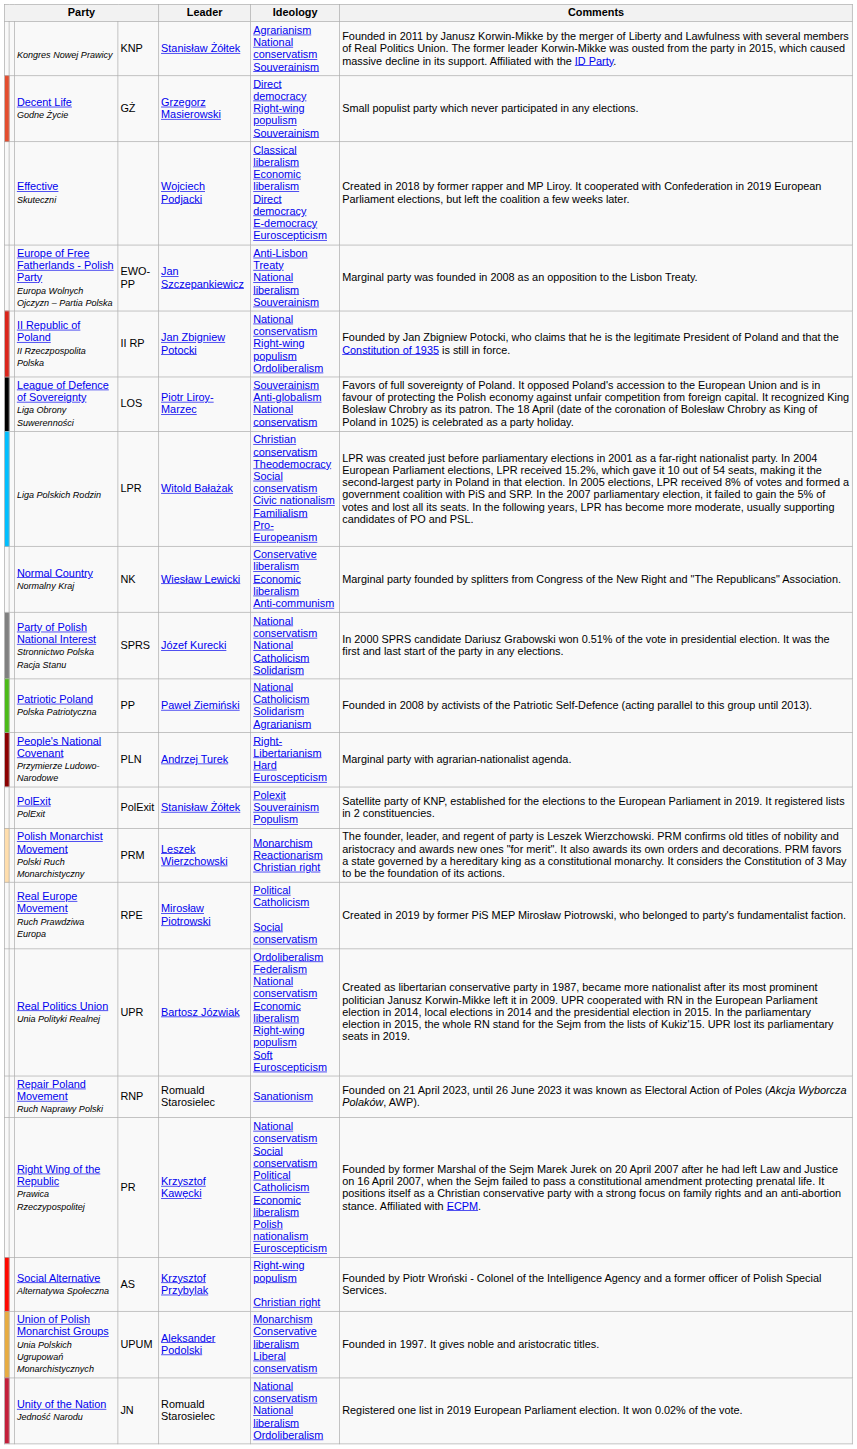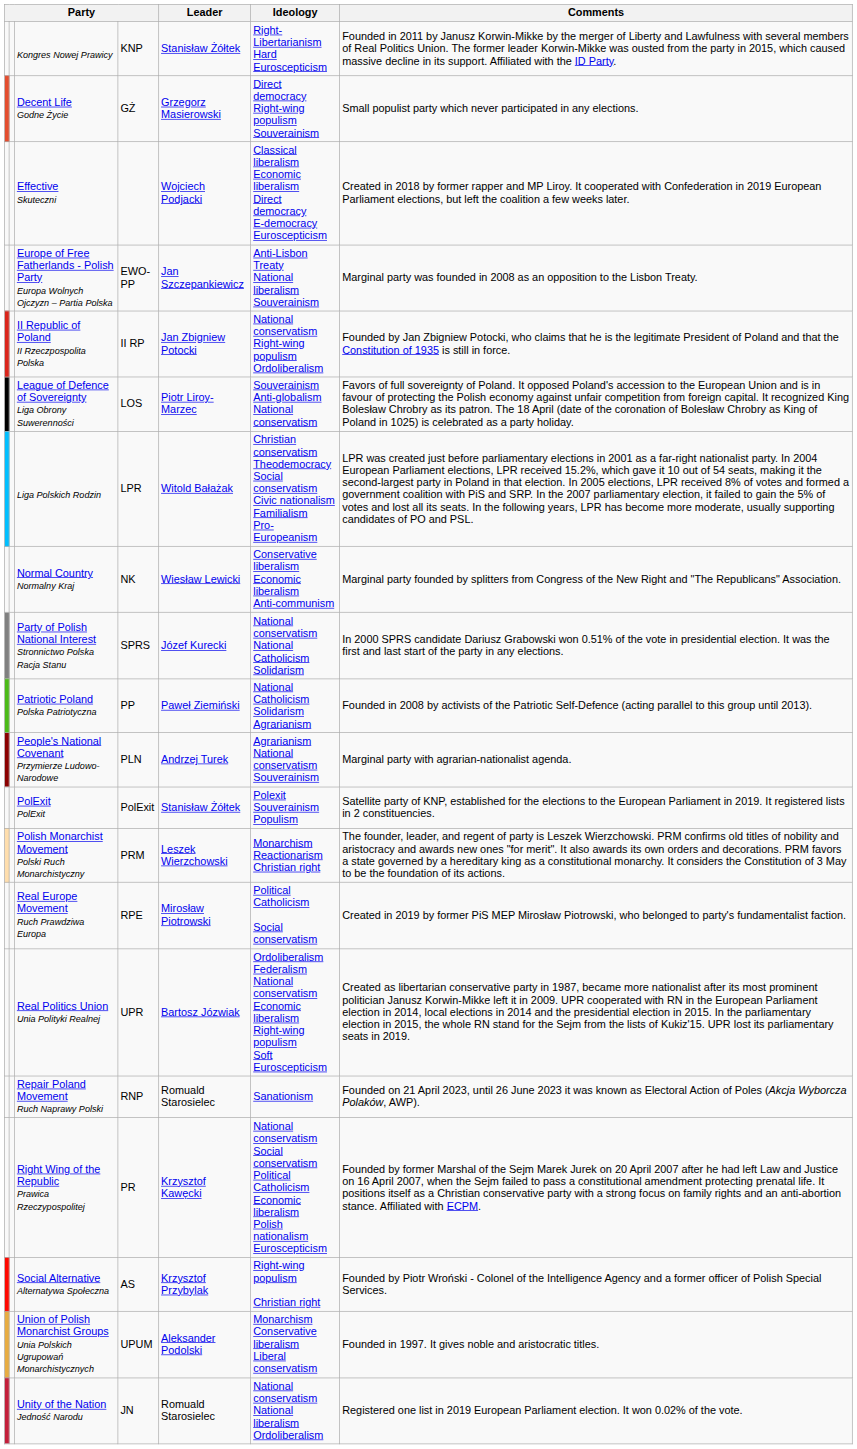(286, 48) Agrarianism National conservatism Souverainism -> (290, 48) Right-Libertarianism Hard Euroscepticism
(290, 759) Right-Libertarianism Hard Euroscepticism -> (286, 759) Agrarianism National conservatism Souverainism
